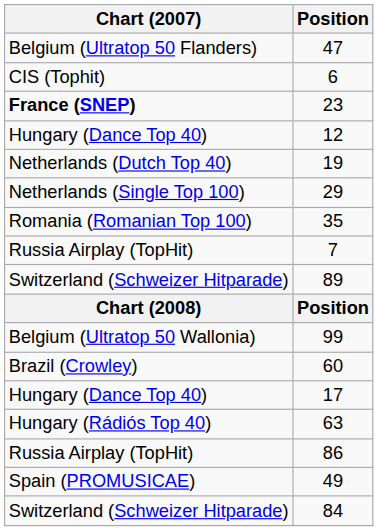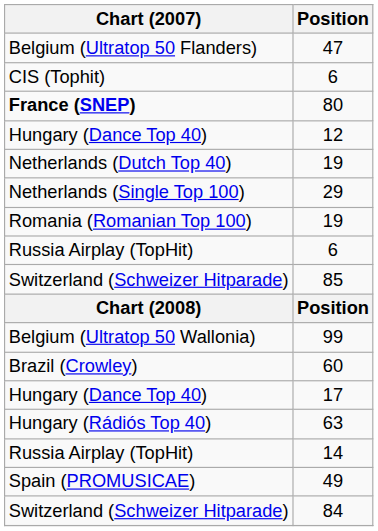(333, 105) 23 -> (333, 105) 80
(333, 221) 35 -> (333, 221) 19
(333, 250) 7 -> (333, 250) 6
(333, 279) 89 -> (333, 279) 85
(333, 452) 86 -> (333, 452) 14
